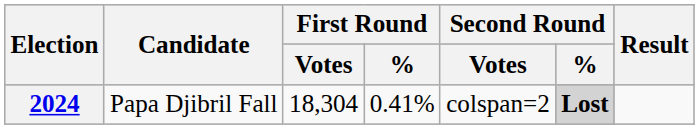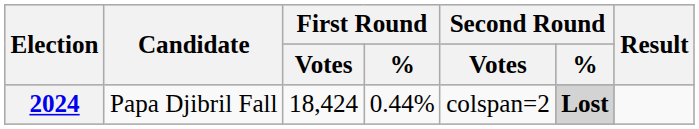(324, 104) 18,304 -> (324, 104) 18,424
(402, 104) 0.41% -> (402, 104) 0.44%
